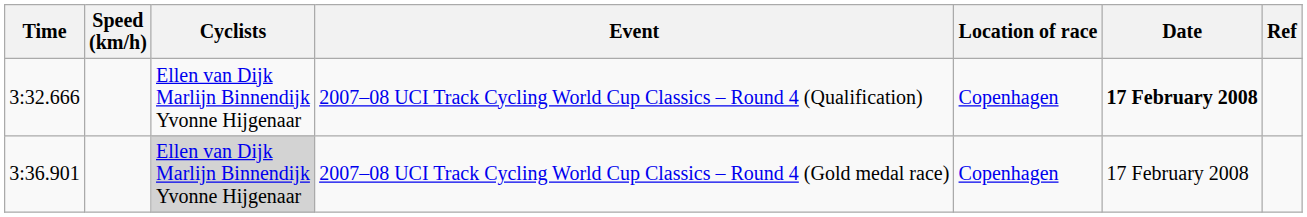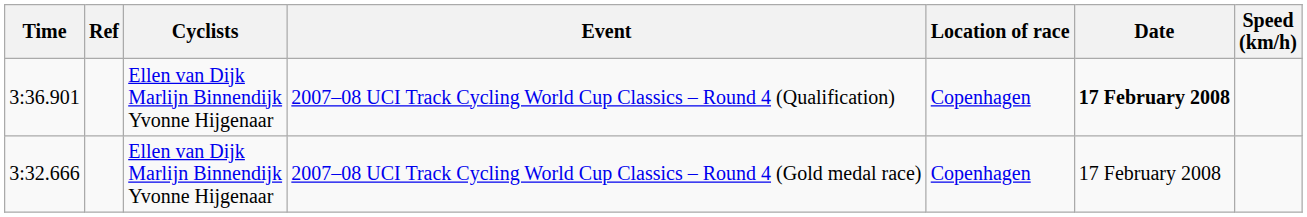columns swapped: (118, 31) <-> (1282, 31)
(45, 97) 3:32.666 -> (45, 97) 3:36.901
(45, 173) 3:36.901 -> (45, 173) 3:32.666
(233, 173) lightgrey background -> (205, 173) no background
